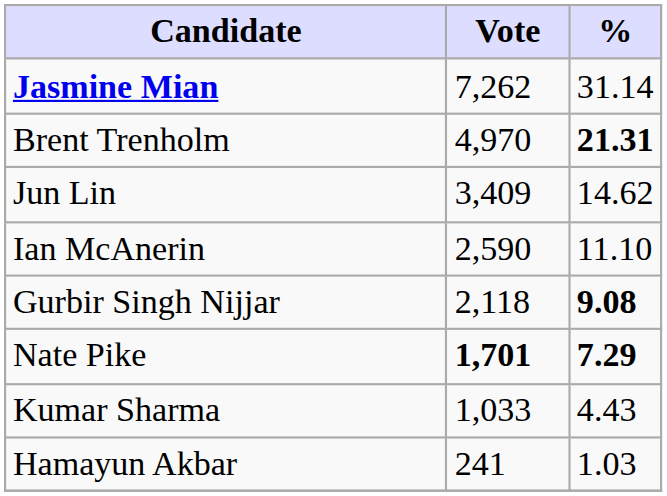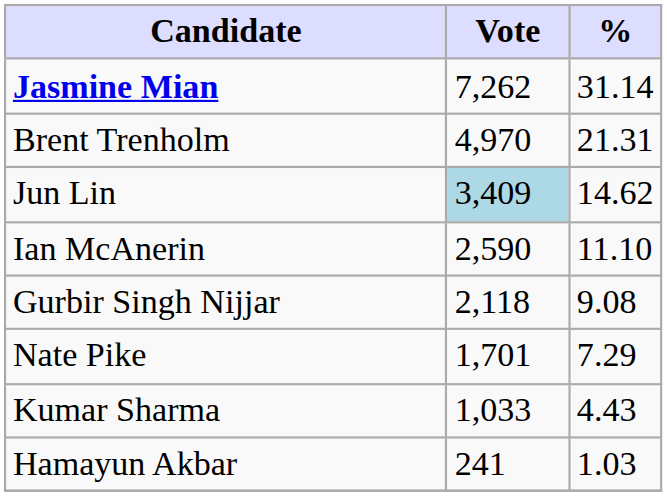(615, 139) bold -> (615, 139) normal
(493, 193) no background -> (493, 193) lightblue background
(607, 301) bold -> (607, 301) normal
(493, 355) bold -> (493, 355) normal
(607, 355) bold -> (607, 355) normal
